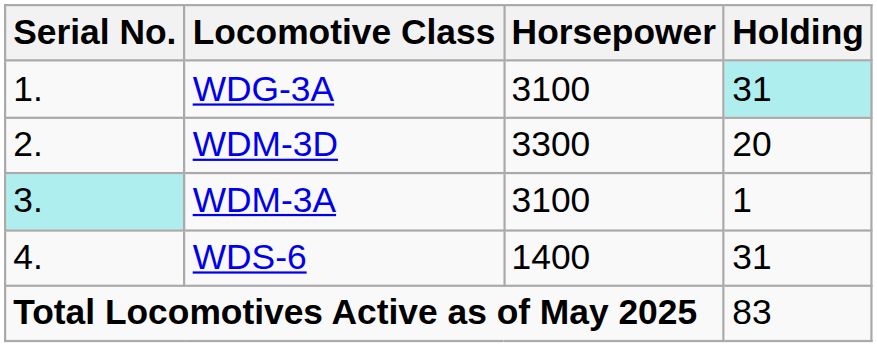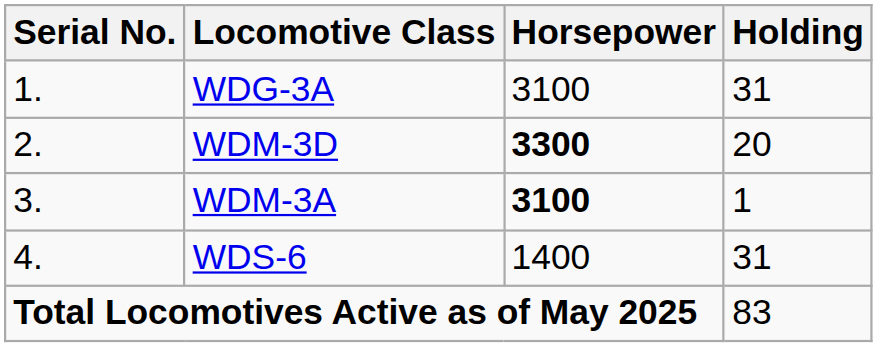(752, 88) paleturquoise background -> (752, 88) no background
(551, 144) normal -> (551, 144) bold
(28, 200) paleturquoise background -> (28, 200) no background
(551, 200) normal -> (551, 200) bold
